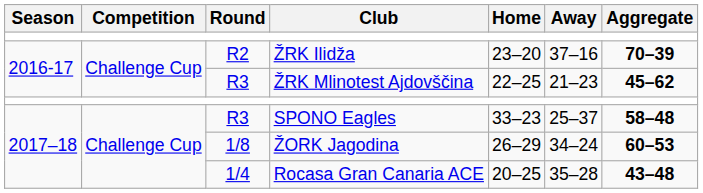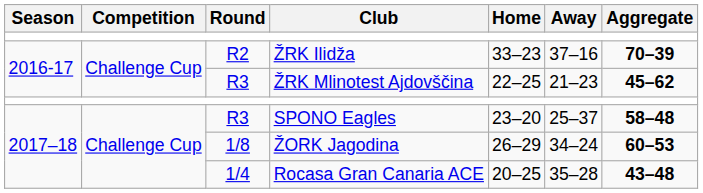(517, 54) 23–20 -> (517, 54) 33–23
(517, 118) 33–23 -> (517, 118) 23–20
